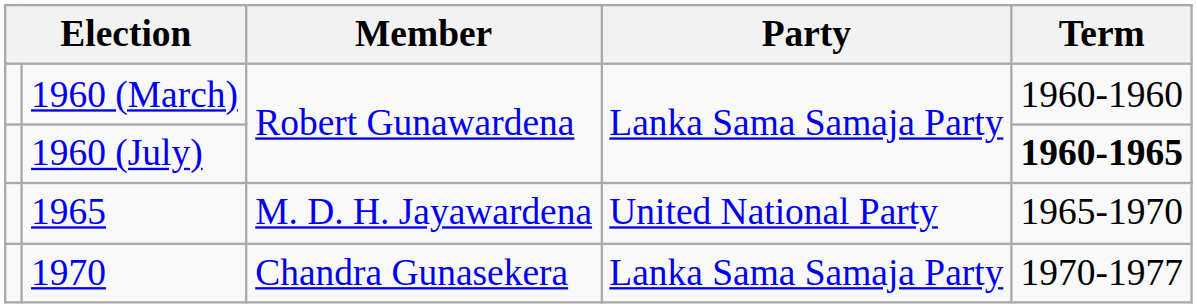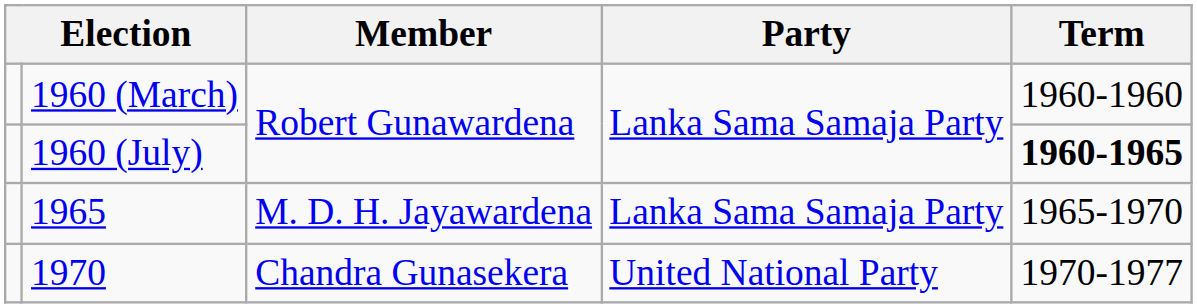(774, 212) United National Party -> (806, 212) Lanka Sama Samaja Party
(806, 271) Lanka Sama Samaja Party -> (774, 271) United National Party
